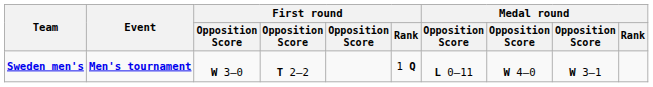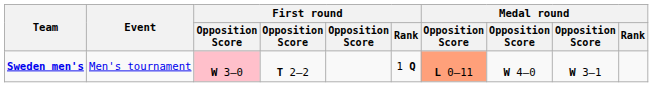(140, 66) bold -> (140, 66) normal
(227, 72) no background -> (227, 72) pink background
(454, 72) no background -> (454, 72) lightsalmon background
